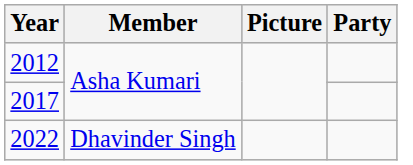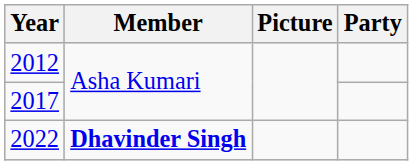(153, 139) normal -> (158, 139) bold
